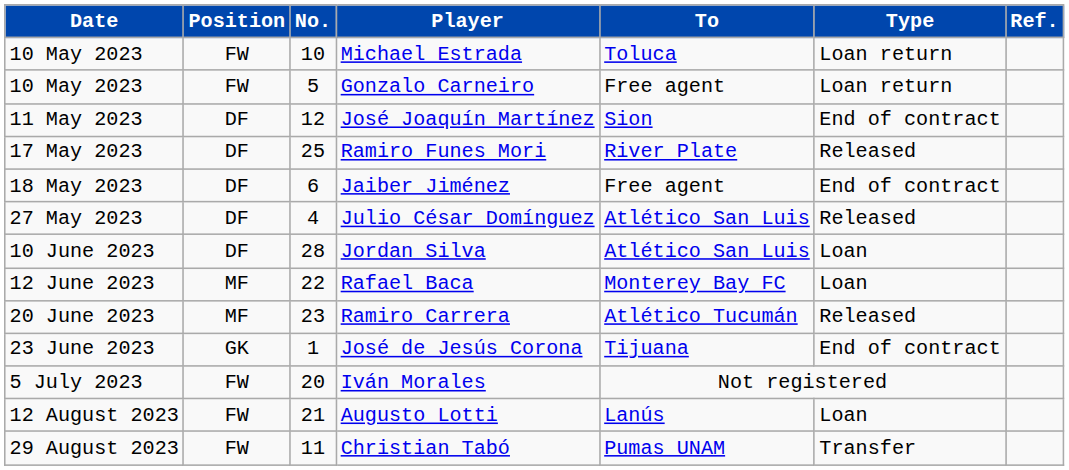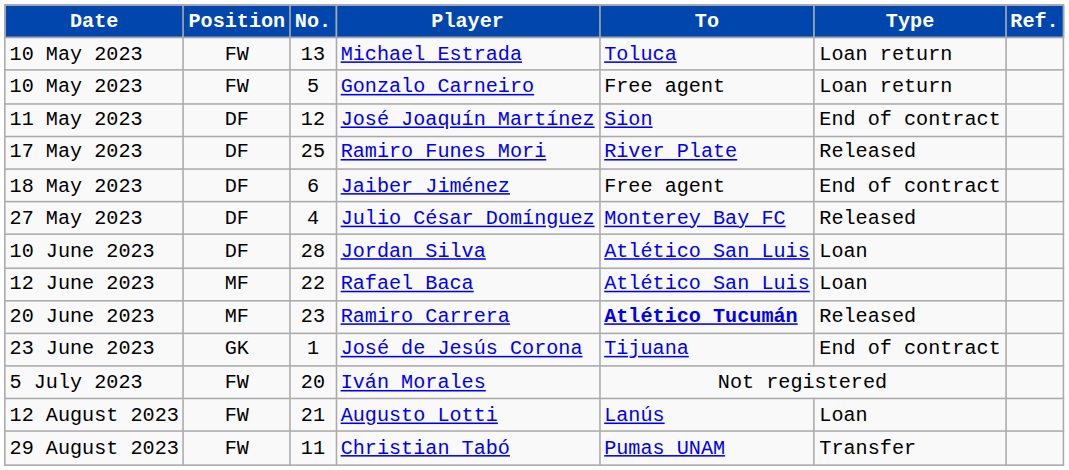(313, 54) 10 -> (313, 54) 13
(707, 218) Atlético San Luis -> (695, 218) Monterey Bay FC
(695, 284) Monterey Bay FC -> (707, 284) Atlético San Luis
(701, 317) normal -> (701, 317) bold
